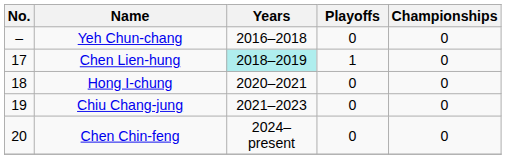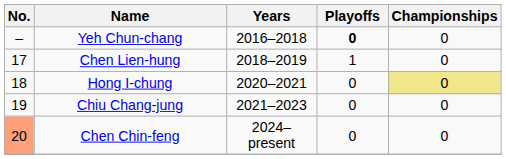(352, 38) normal -> (352, 38) bold
(271, 61) paleturquoise background -> (271, 61) no background
(445, 83) no background -> (445, 83) khaki background
(19, 136) no background -> (19, 136) lightsalmon background
